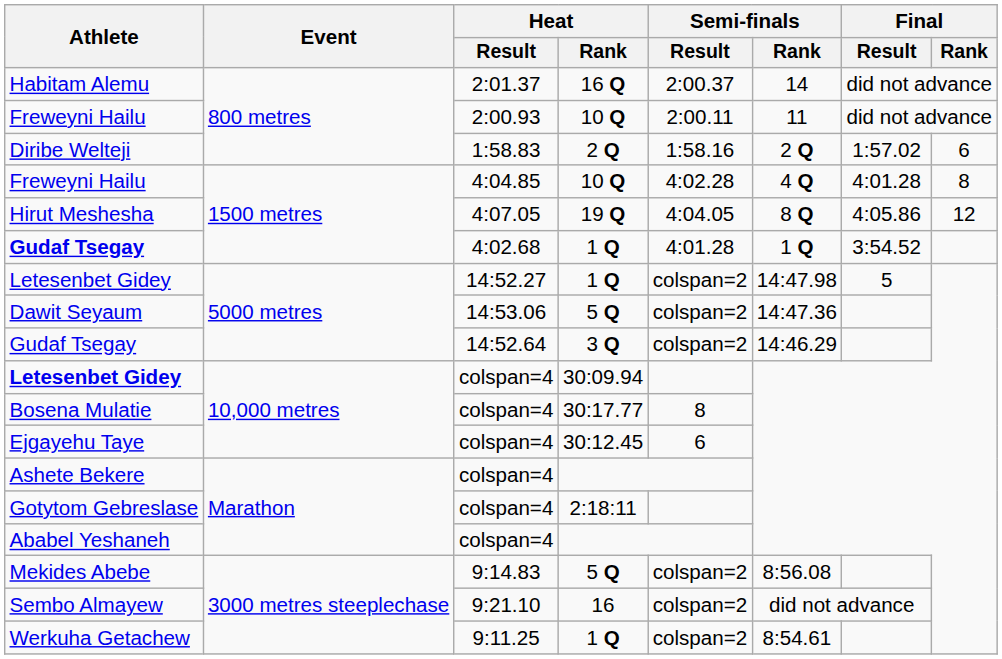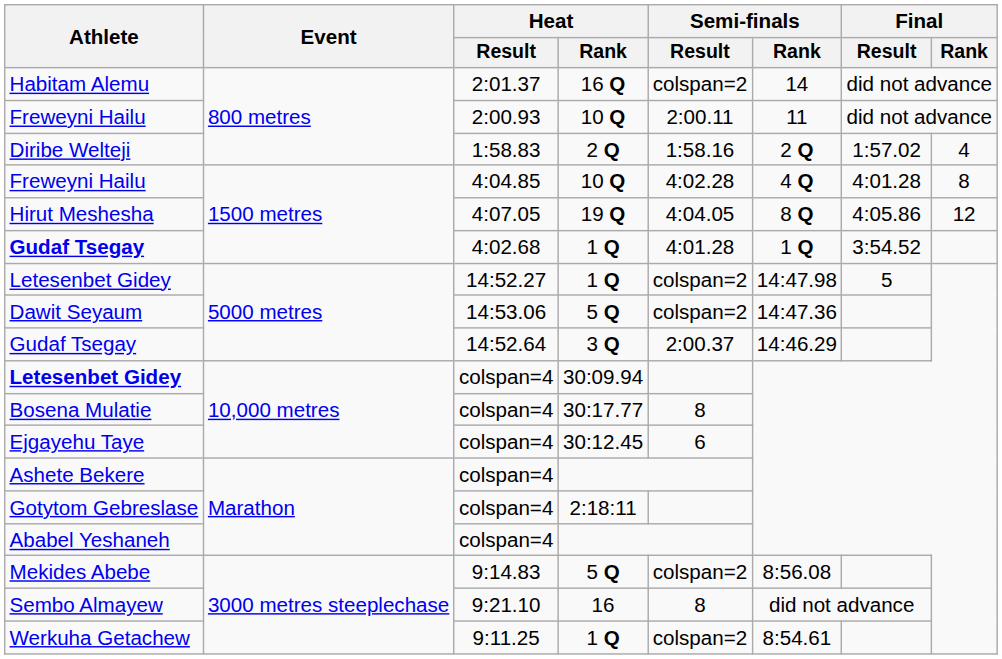(700, 85) 2:00.37 -> (700, 85) colspan=2
(964, 150) 6 -> (964, 150) 4
(700, 345) colspan=2 -> (700, 345) 2:00.37
(700, 605) colspan=2 -> (700, 605) 8
